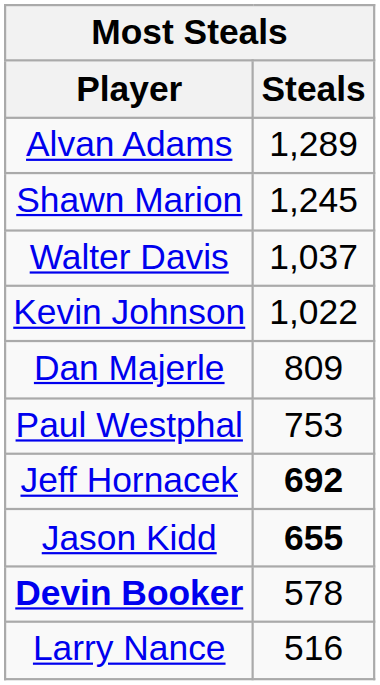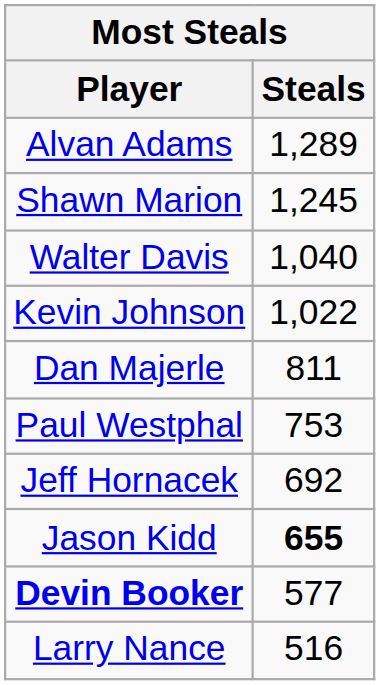(314, 256) 1,037 -> (314, 256) 1,040
(314, 369) 809 -> (314, 369) 811
(314, 481) bold -> (314, 481) normal
(314, 593) 578 -> (314, 593) 577
